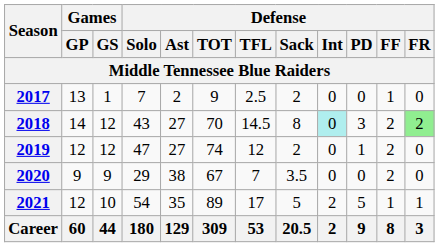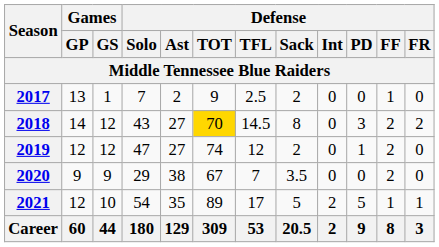(214, 123) no background -> (214, 123) gold background
(332, 123) paleturquoise background -> (332, 123) no background
(419, 123) lightgreen background -> (419, 123) no background
